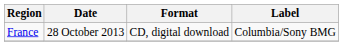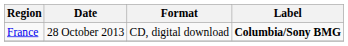(285, 31) normal -> (288, 31) bold
